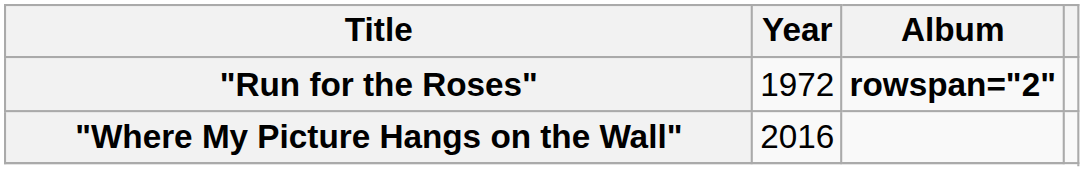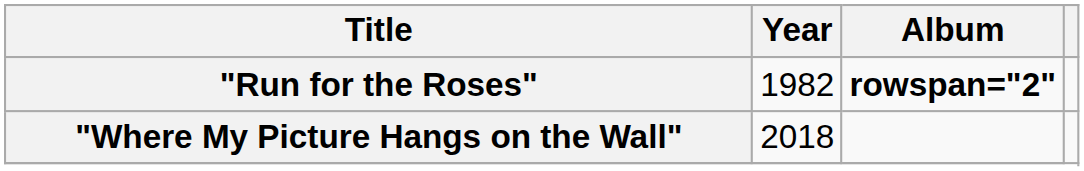(797, 83) 1972 -> (797, 83) 1982
(797, 136) 2016 -> (797, 136) 2018
